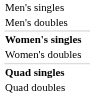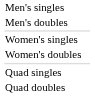(43, 39) bold -> (41, 39) normal
(35, 72) bold -> (33, 72) normal
